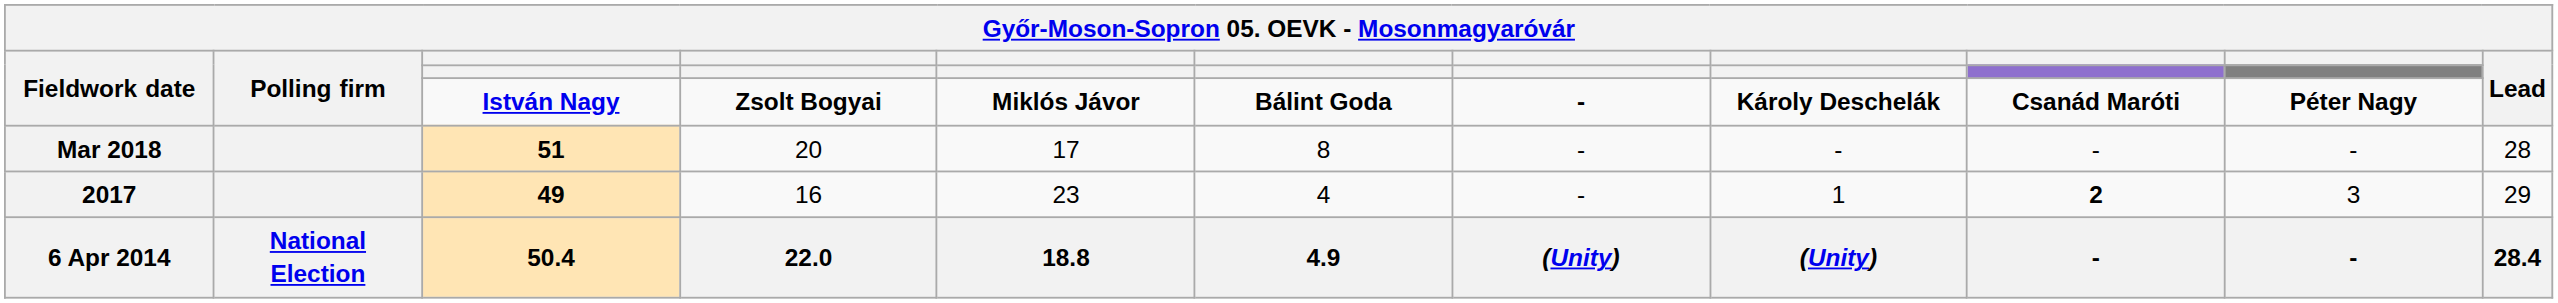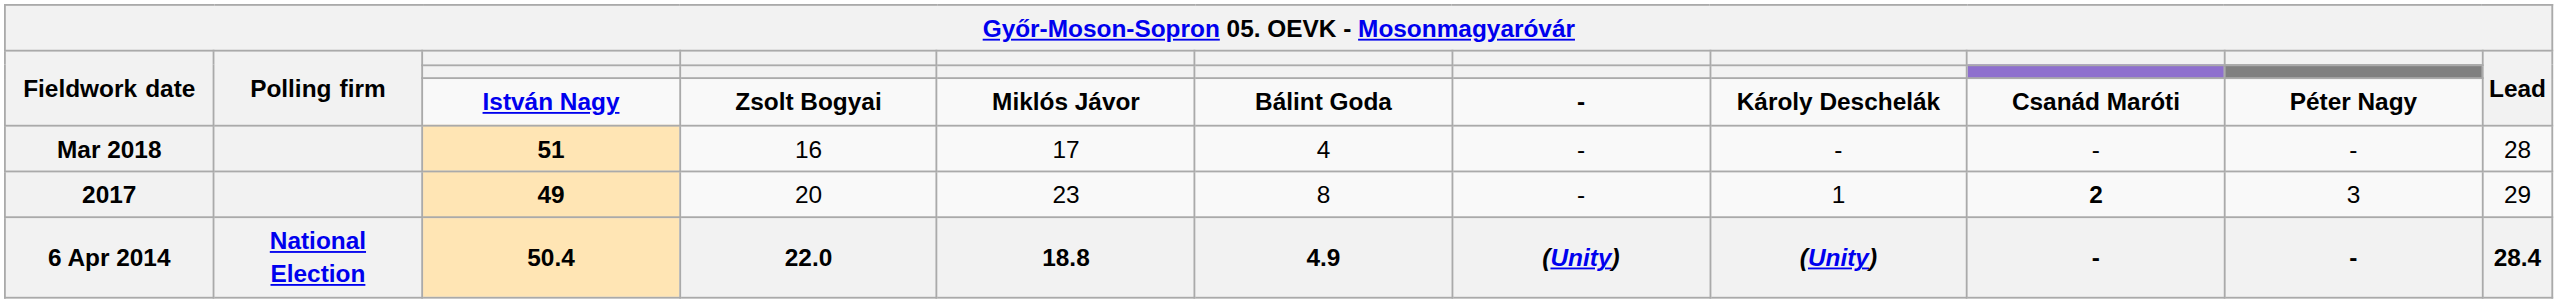(808, 149) 20 -> (808, 149) 16
(1323, 149) 8 -> (1323, 149) 4
(808, 195) 16 -> (808, 195) 20
(1323, 195) 4 -> (1323, 195) 8
